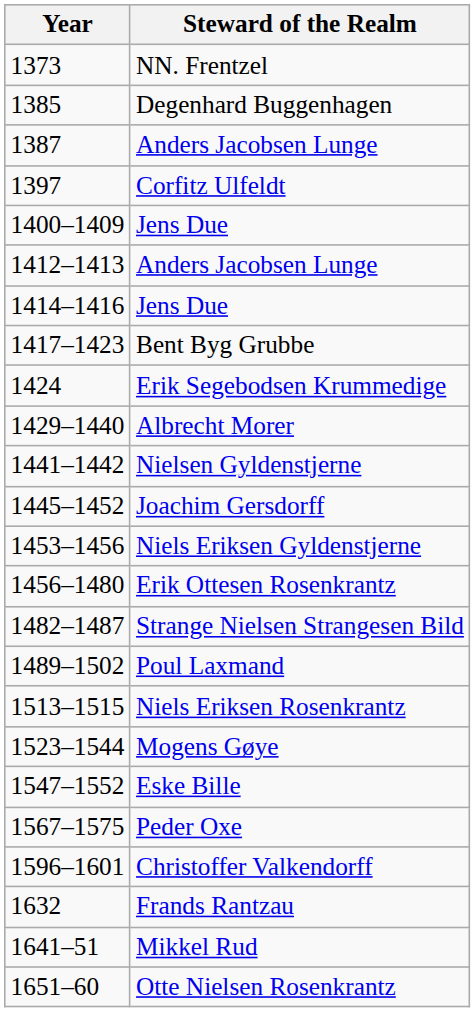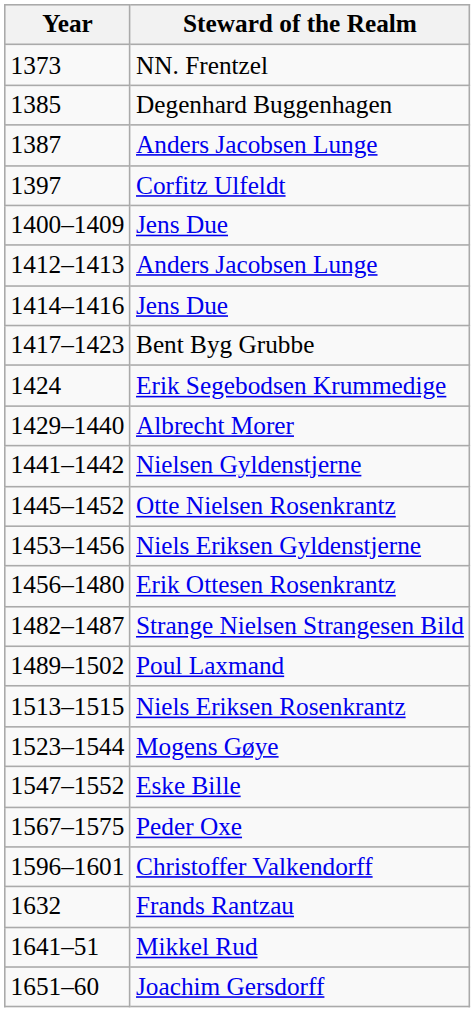(230, 505) Joachim Gersdorff -> (266, 505) Otte Nielsen Rosenkrantz
(266, 986) Otte Nielsen Rosenkrantz -> (230, 986) Joachim Gersdorff
